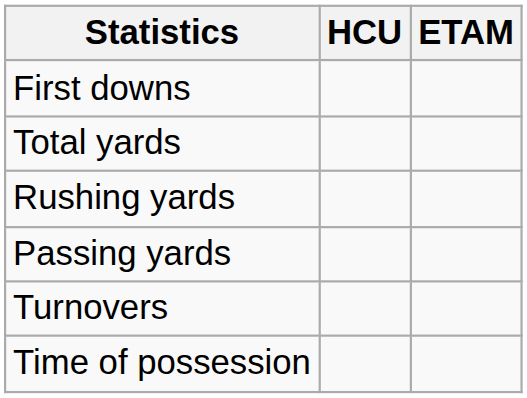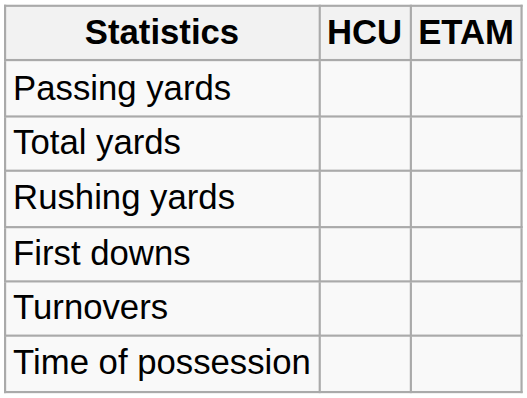rows swapped: (102, 87) <-> (122, 253)
